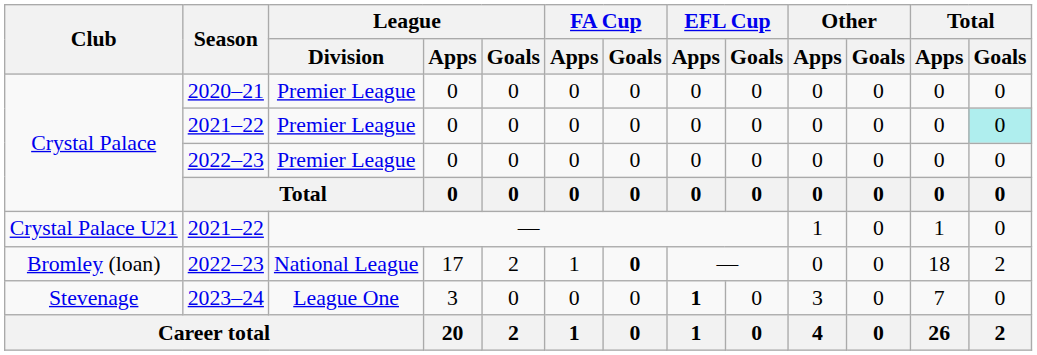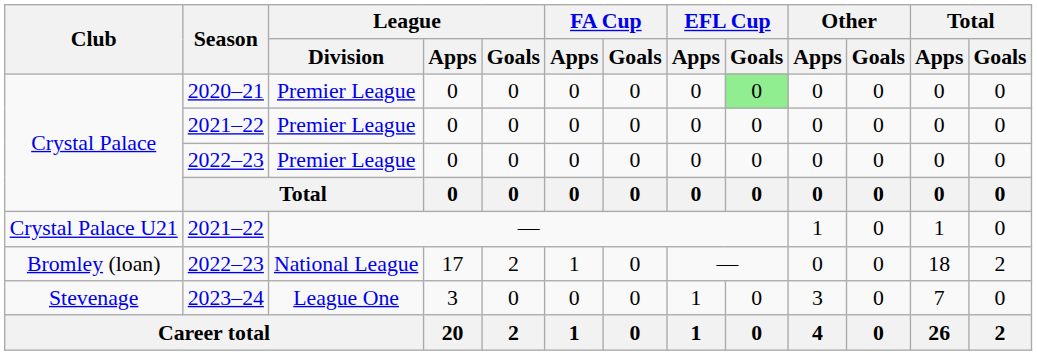(757, 90) no background -> (757, 90) lightgreen background
(1000, 125) paleturquoise background -> (1000, 125) no background
(635, 263) bold -> (635, 263) normal
(696, 297) bold -> (696, 297) normal
